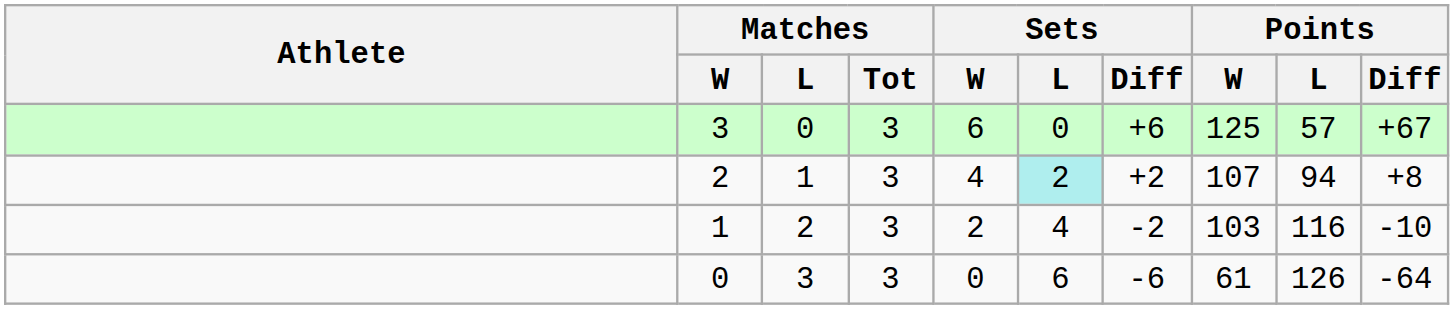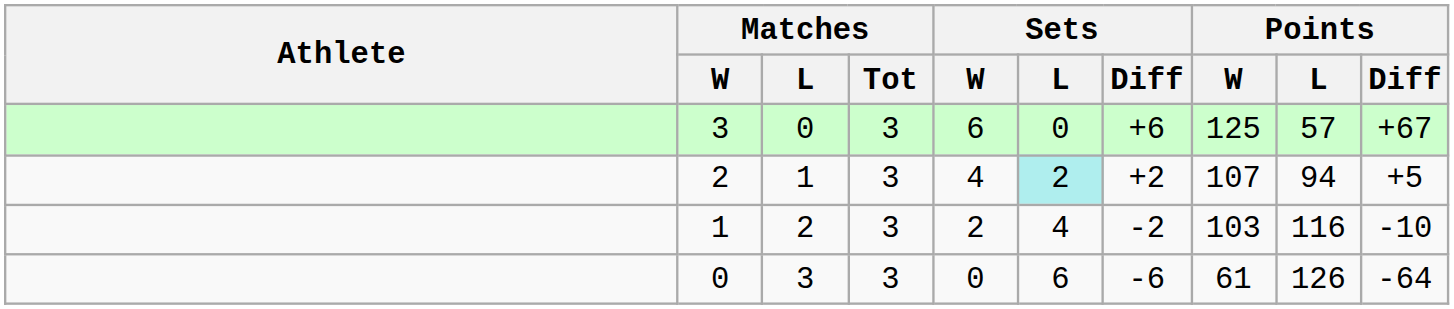(1405, 179) +8 -> (1405, 179) +5
